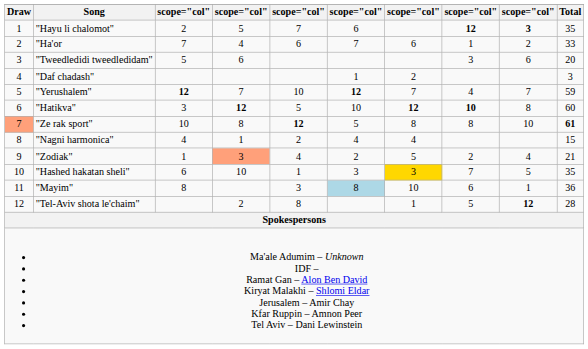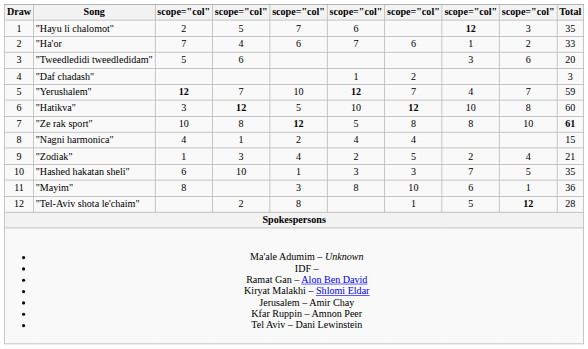(528, 28) bold -> (528, 28) normal
(471, 108) bold -> (471, 108) normal
(19, 124) lightsalmon background -> (19, 124) no background
(241, 156) lightsalmon background -> (241, 156) no background
(413, 172) gold background -> (413, 172) no background
(356, 188) lightblue background -> (356, 188) no background
